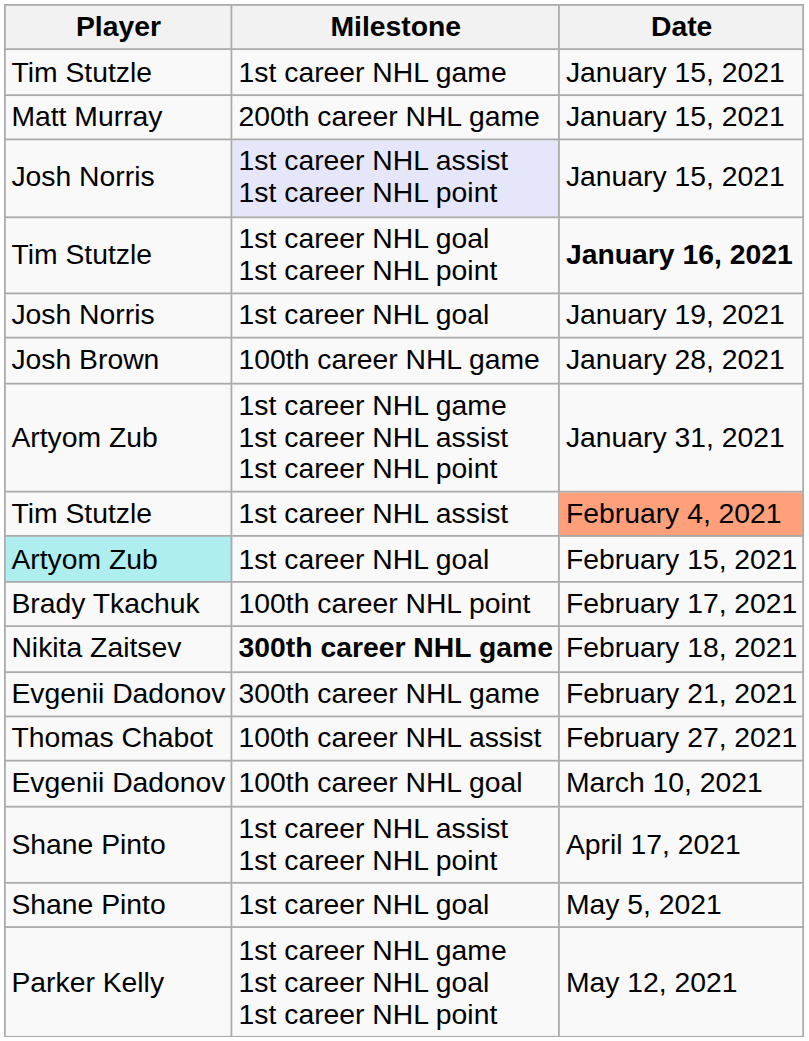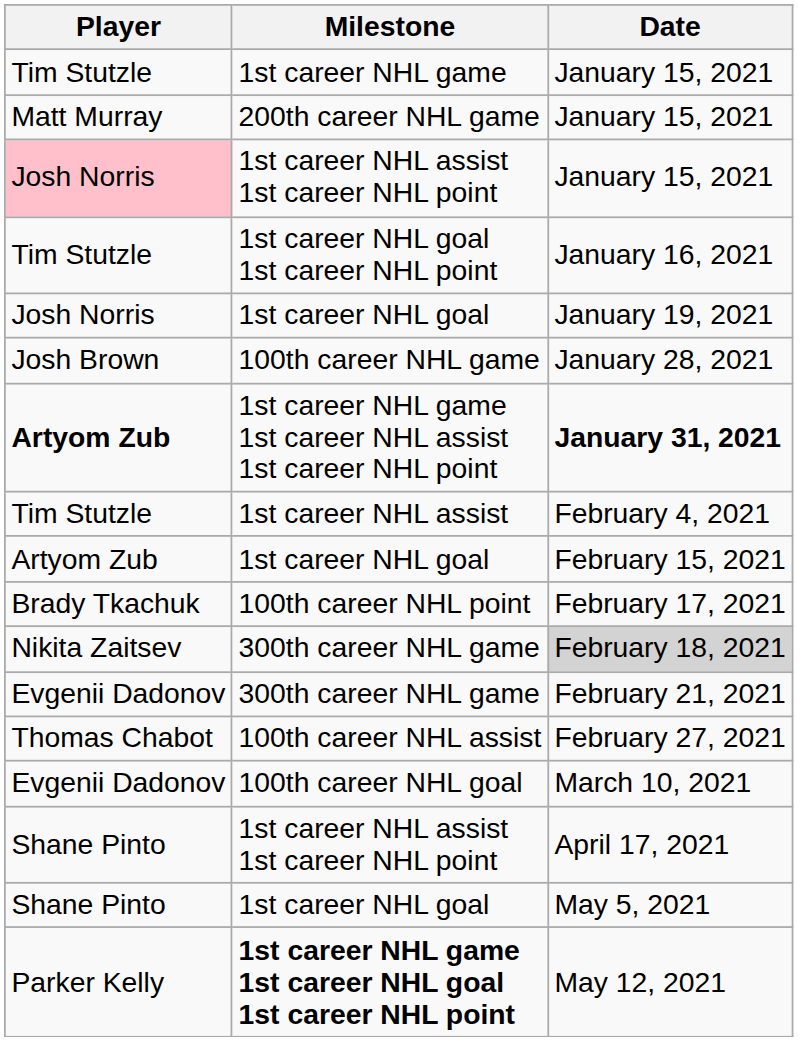(83, 177) no background -> (83, 177) pink background
(373, 177) lavender background -> (373, 177) no background
(679, 254) bold -> (664, 254) normal
(85, 436) normal -> (91, 436) bold
(675, 436) normal -> (668, 436) bold
(674, 513) lightsalmon background -> (662, 513) no background
(85, 558) paleturquoise background -> (85, 558) no background
(396, 648) bold -> (389, 648) normal
(682, 648) no background -> (670, 648) lightgrey background
(373, 981) normal -> (379, 981) bold
